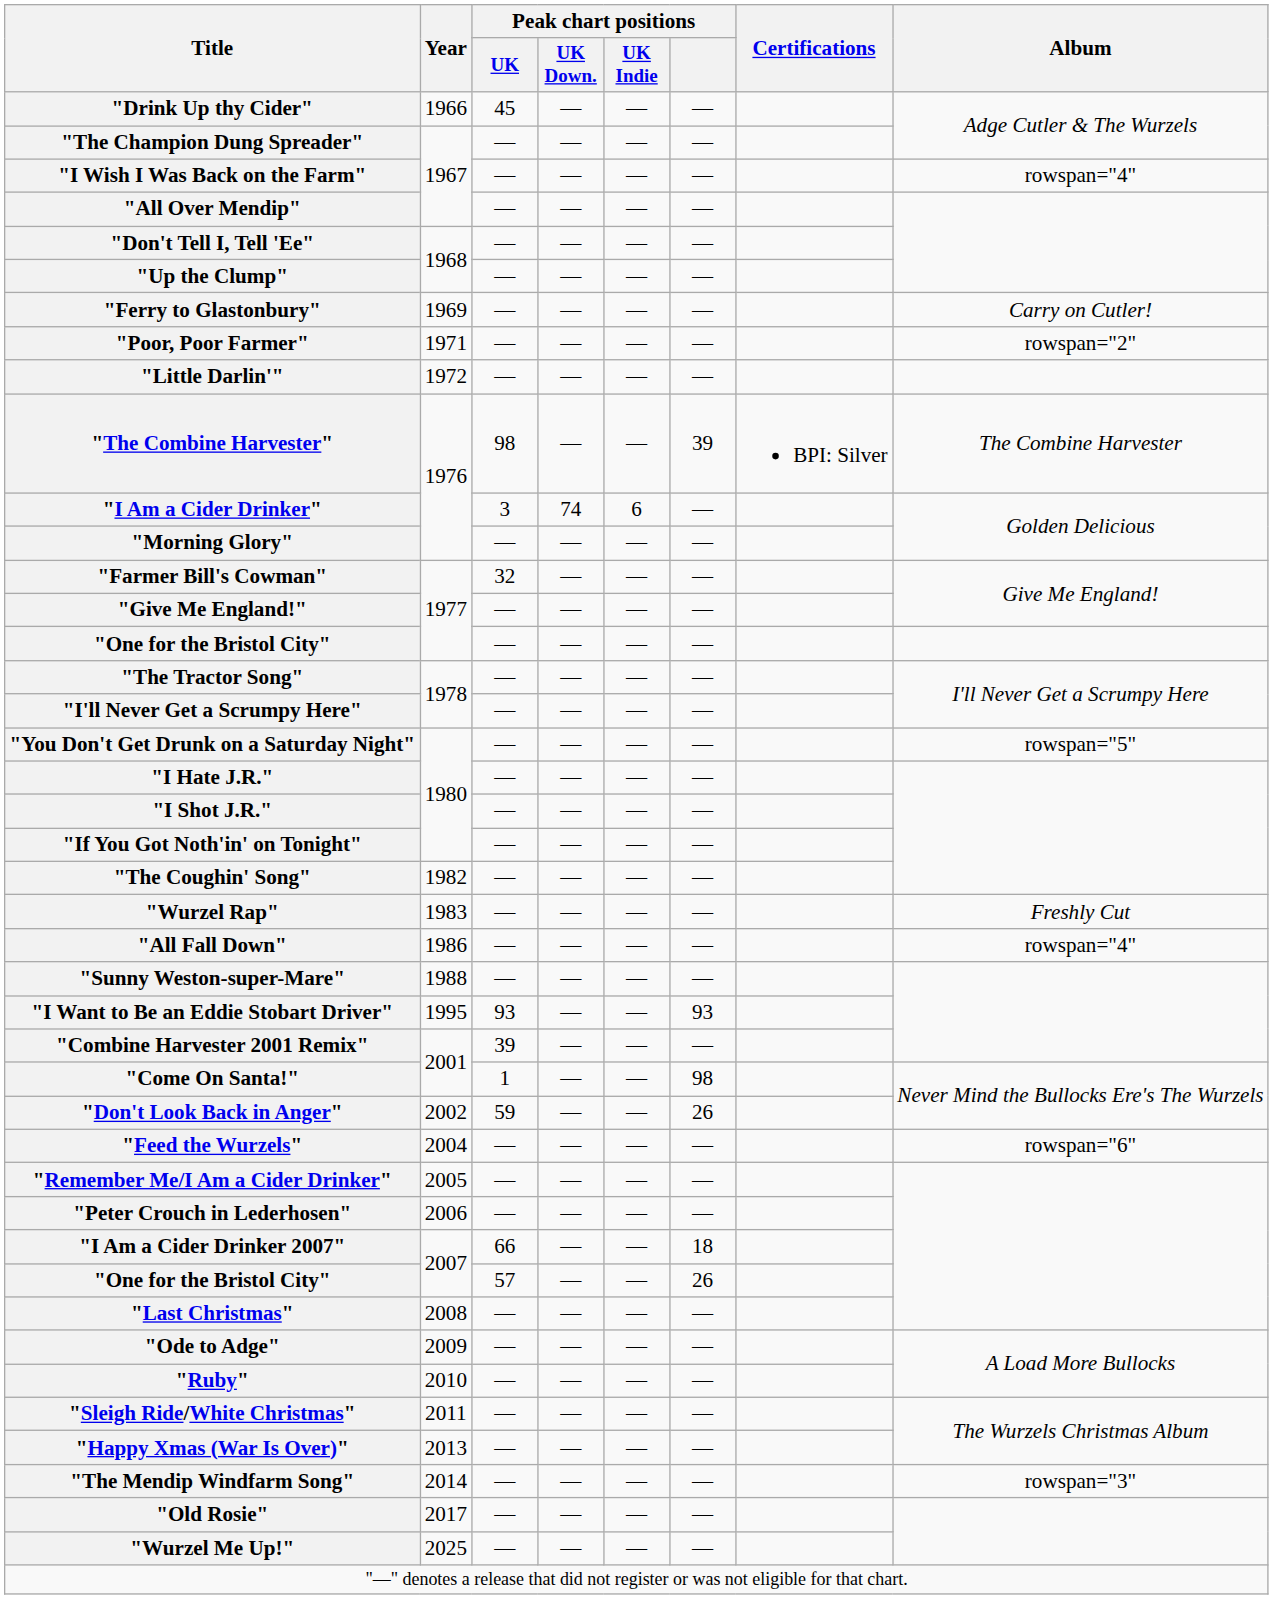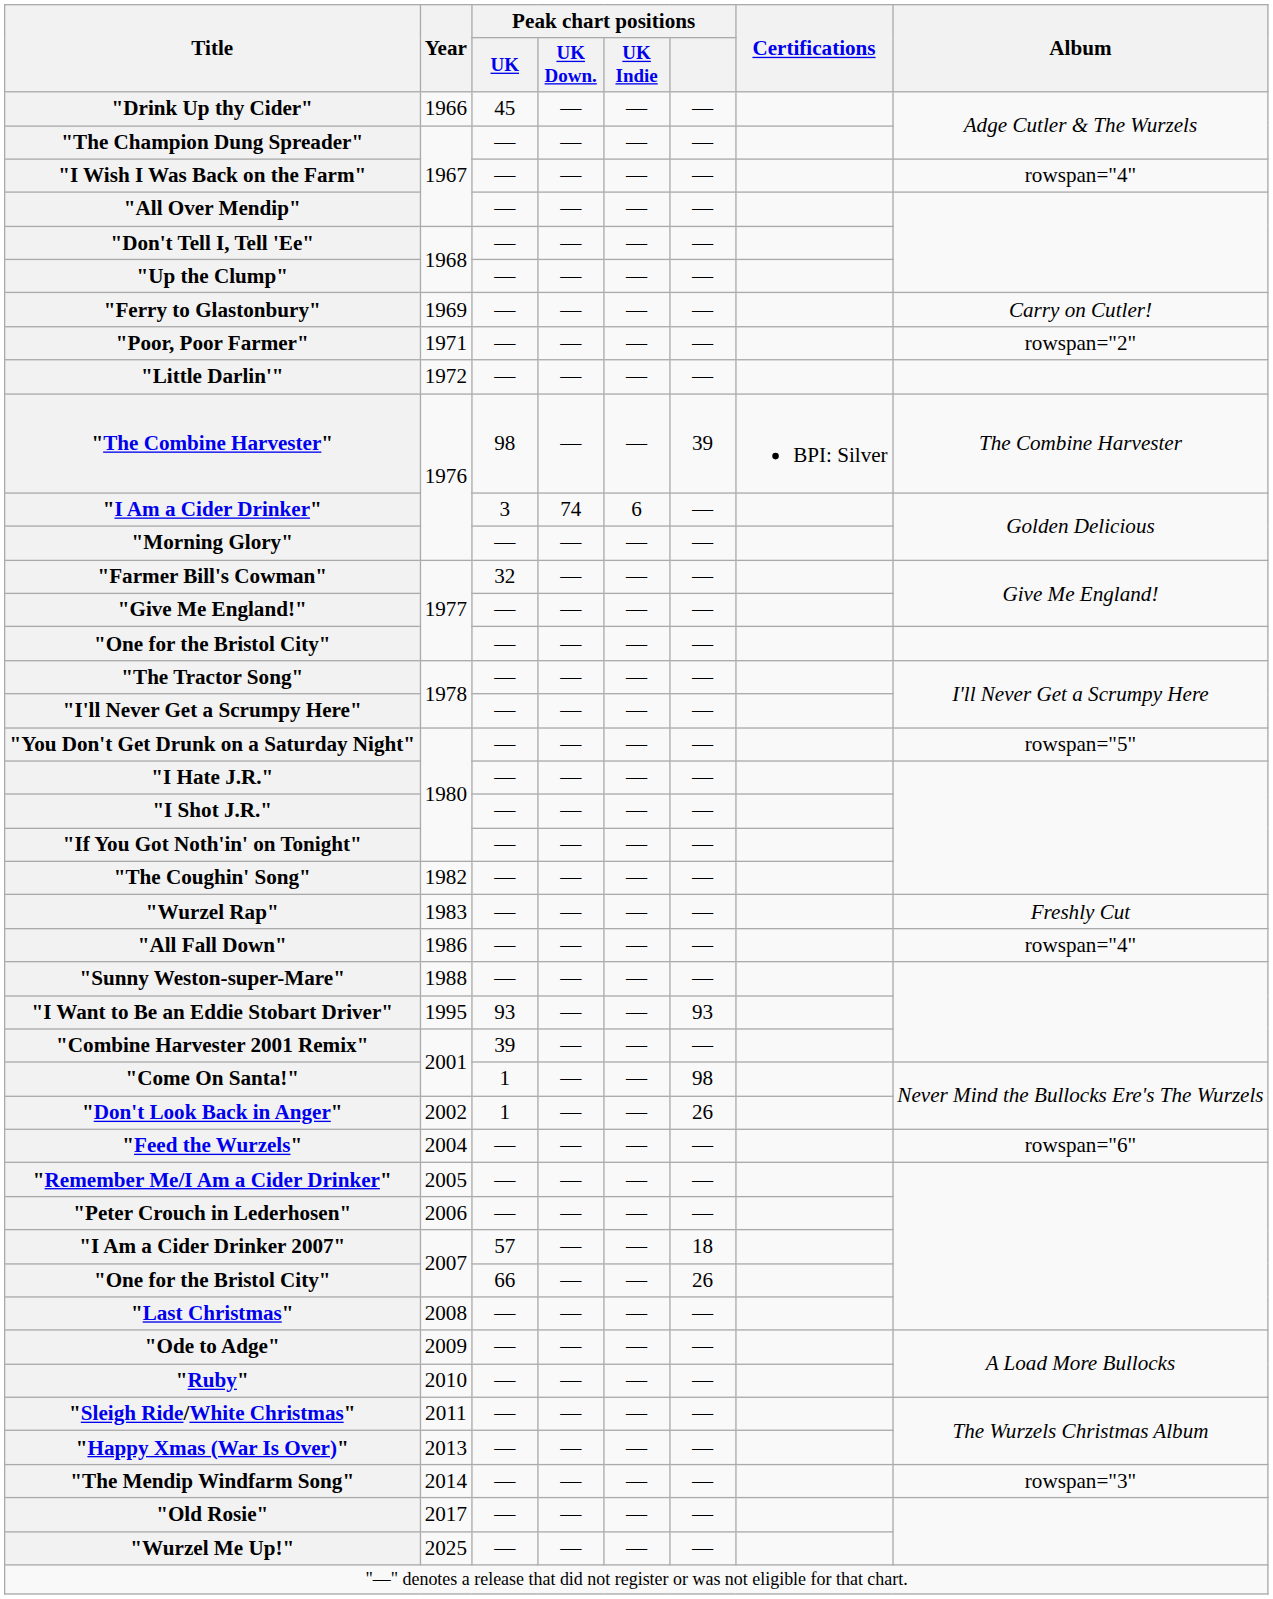(505, 1112) 59 -> (505, 1112) 1
(505, 1246) 66 -> (505, 1246) 57
(505, 1279) 57 -> (505, 1279) 66
